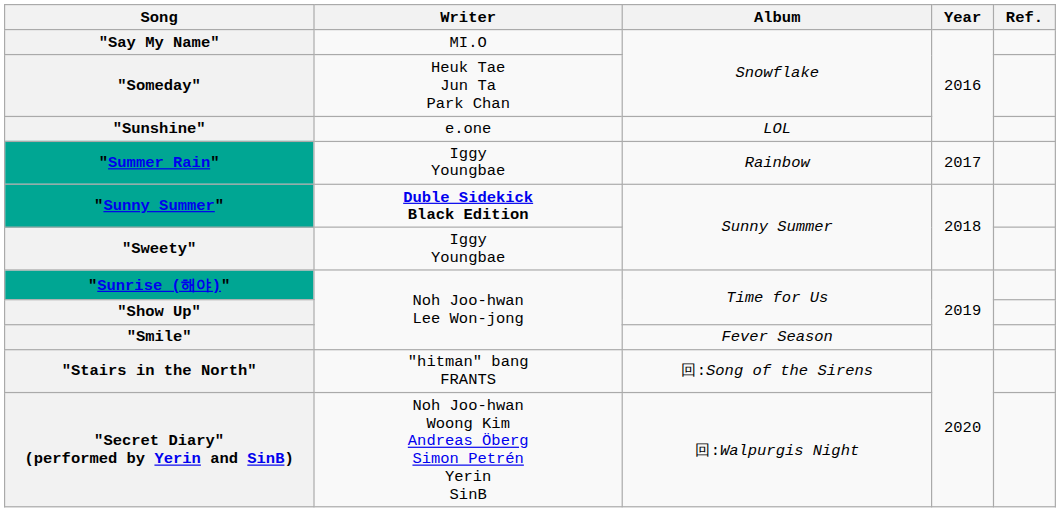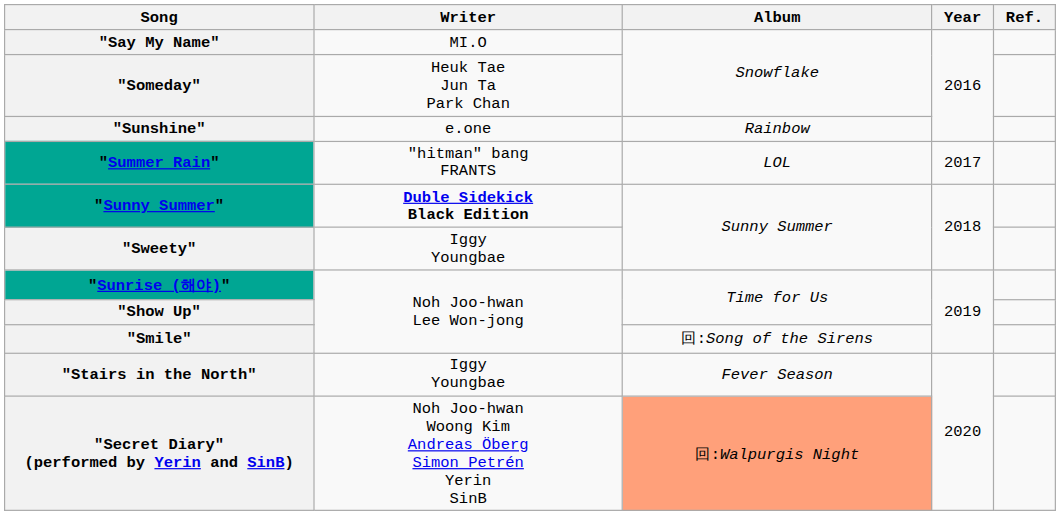(777, 129) LOL -> (777, 129) Rainbow
(468, 163) Iggy Youngbae -> (468, 163) "hitman" bang FRANTS
(777, 163) Rainbow -> (777, 163) LOL
(777, 337) Fever Season -> (777, 339) 回:Song of the Sirens
(468, 371) "hitman" bang FRANTS -> (468, 375) Iggy Youngbae
(777, 372) 回:Song of the Sirens -> (777, 375) Fever Season
(777, 450) no background -> (777, 454) lightsalmon background
